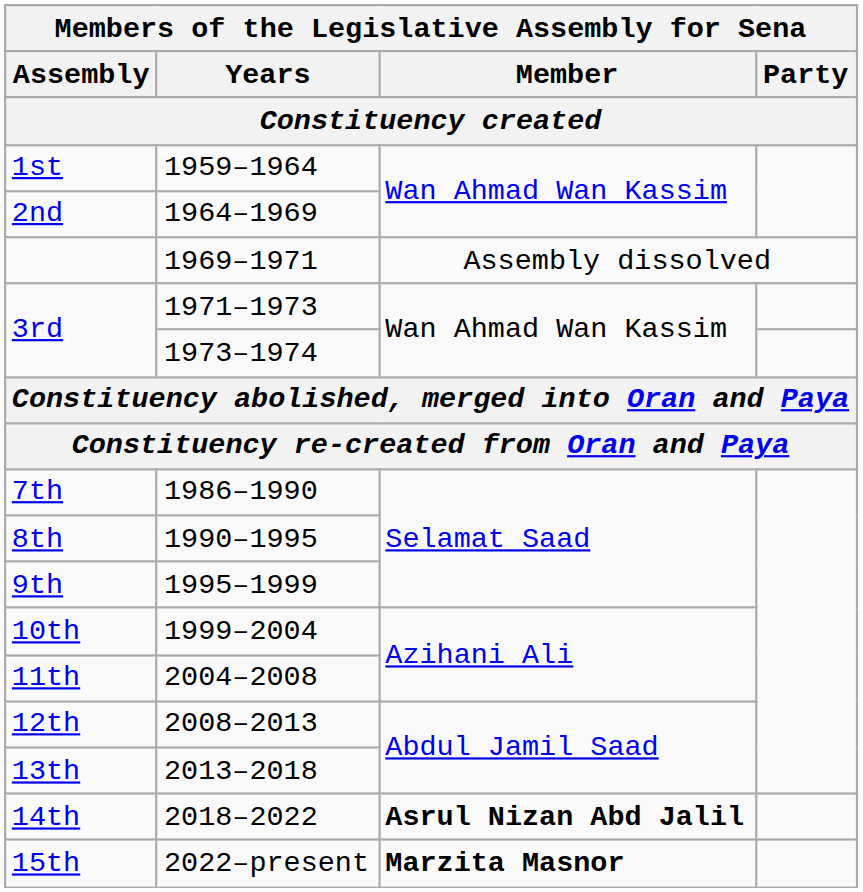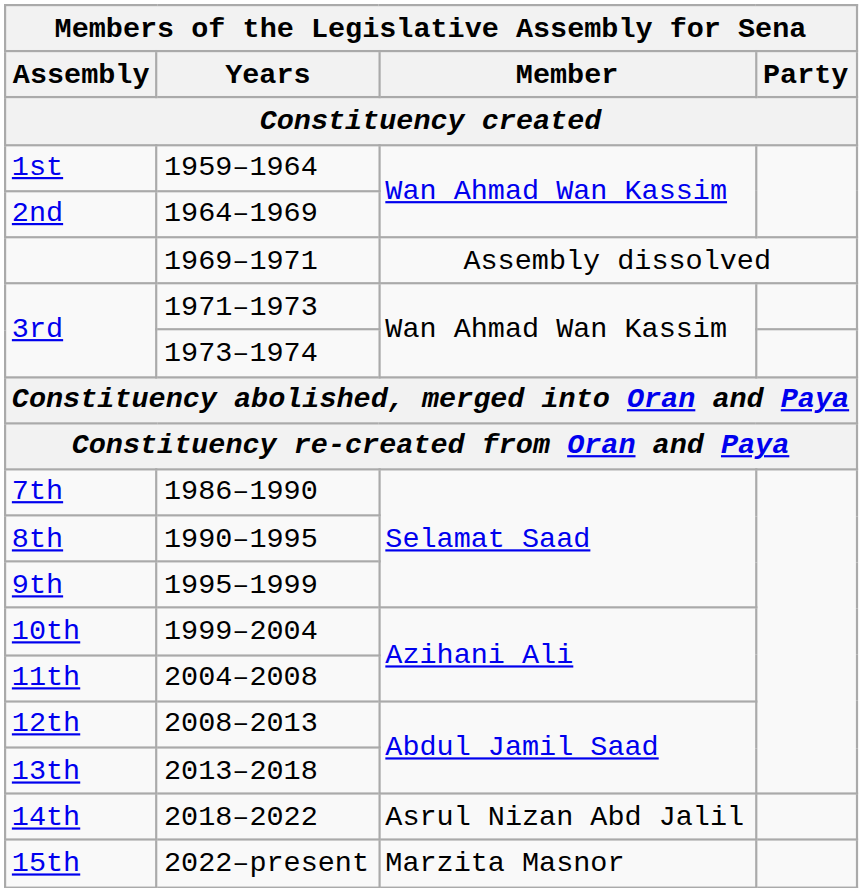(565, 817) bold -> (565, 817) normal
(505, 864) bold -> (505, 864) normal
